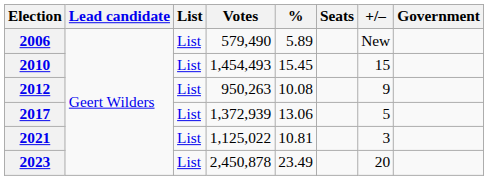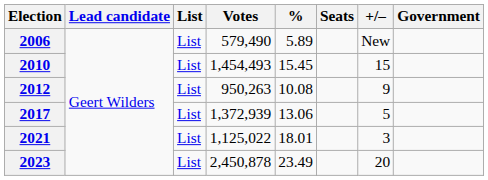(296, 138) 10.81 -> (296, 138) 18.01
